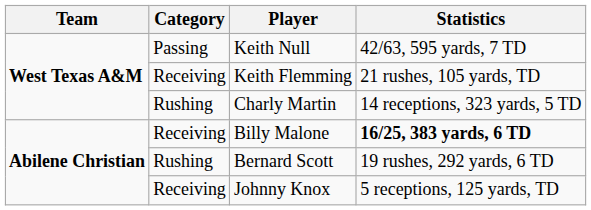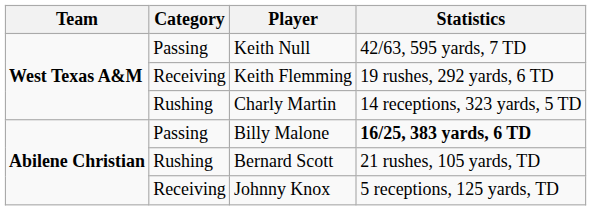(450, 76) 21 rushes, 105 yards, TD -> (457, 76) 19 rushes, 292 yards, 6 TD
(190, 133) Receiving -> (181, 133) Passing
(457, 161) 19 rushes, 292 yards, 6 TD -> (450, 161) 21 rushes, 105 yards, TD
